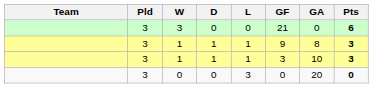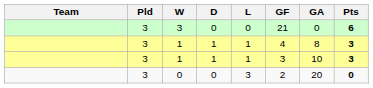(282, 43) 9 -> (282, 43) 4
(282, 75) 0 -> (282, 75) 2
